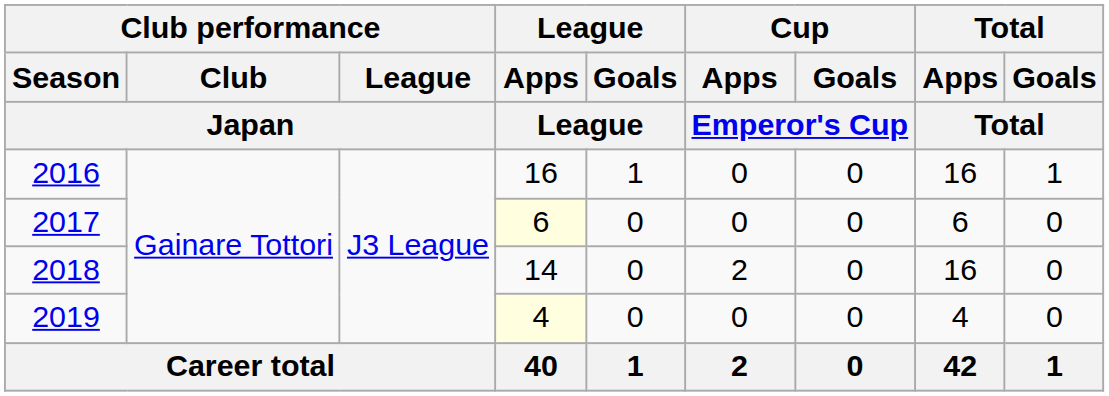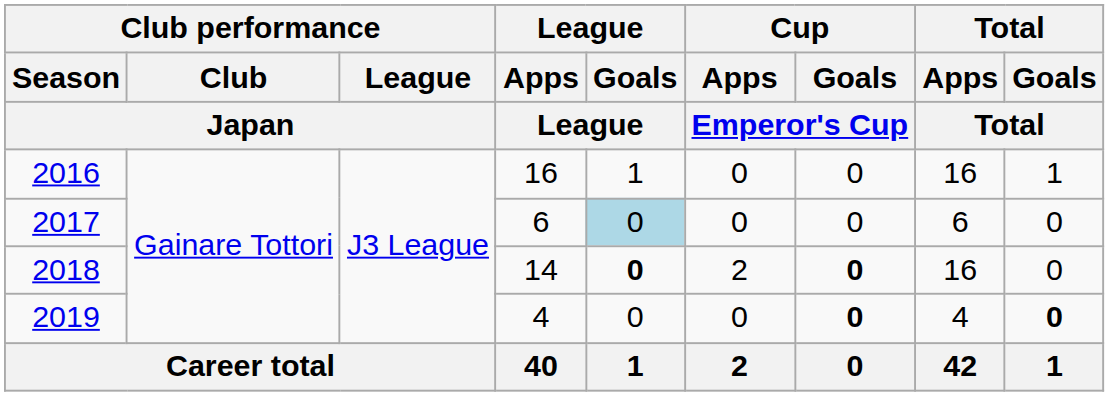(541, 221) lightyellow background -> (541, 221) no background
(635, 221) no background -> (635, 221) lightblue background
(635, 269) normal -> (635, 269) bold
(855, 269) normal -> (855, 269) bold
(541, 317) lightyellow background -> (541, 317) no background
(855, 317) normal -> (855, 317) bold
(1054, 317) normal -> (1054, 317) bold
